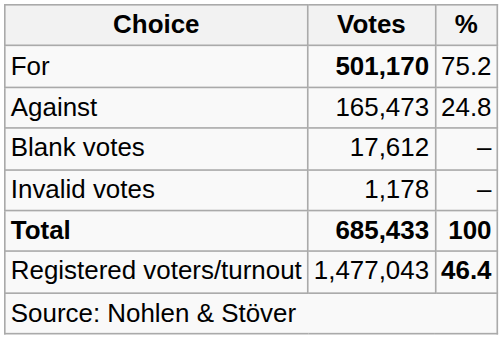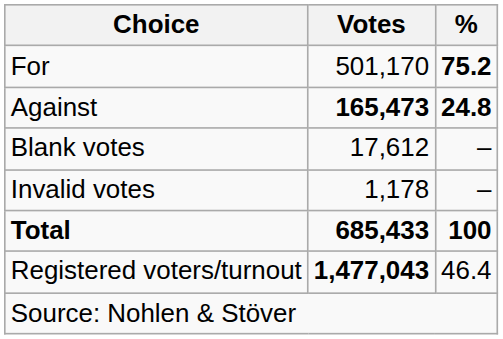(382, 66) bold -> (382, 66) normal
(466, 66) normal -> (466, 66) bold
(382, 107) normal -> (382, 107) bold
(466, 107) normal -> (466, 107) bold
(371, 271) normal -> (371, 271) bold
(466, 271) bold -> (466, 271) normal
